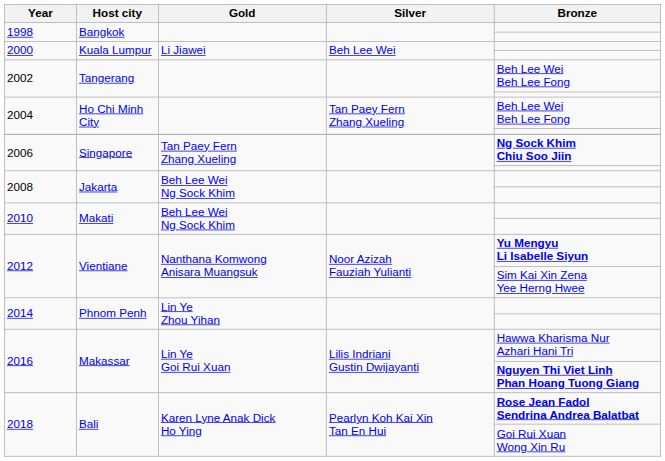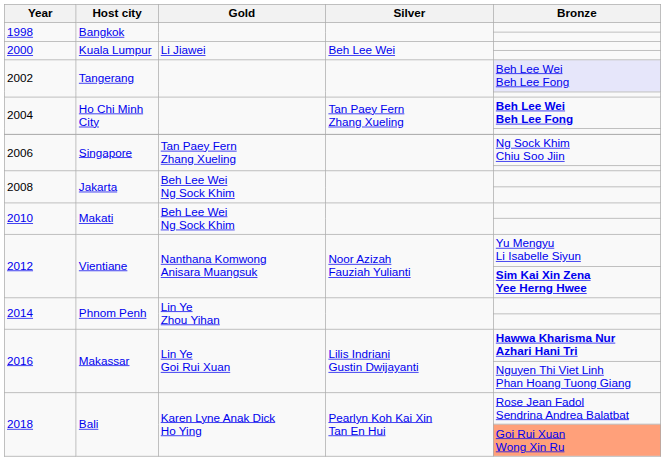(533, 75) no background -> (533, 75) lavender background
(533, 112) normal -> (534, 112) bold
(536, 149) bold -> (533, 149) normal
(542, 250) bold -> (538, 250) normal
(542, 282) normal -> (543, 282) bold
(553, 345) normal -> (556, 345) bold
(568, 377) bold -> (563, 377) normal
(568, 408) bold -> (562, 408) normal
(531, 440) no background -> (531, 440) lightsalmon background
